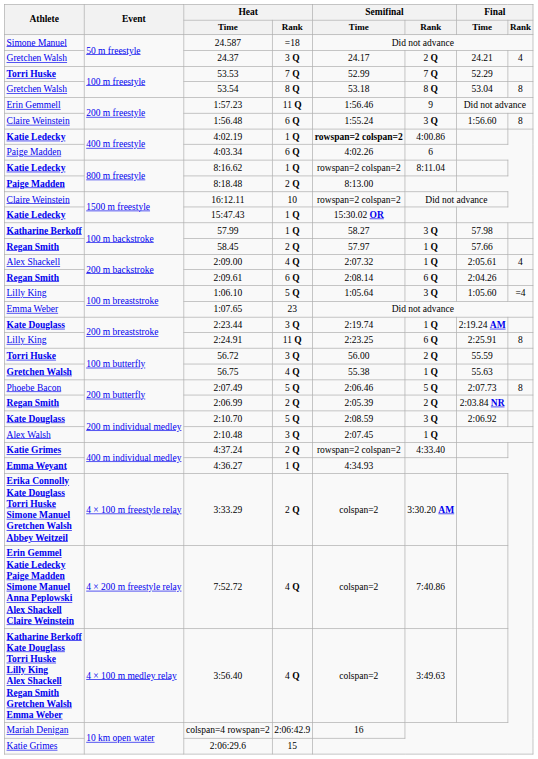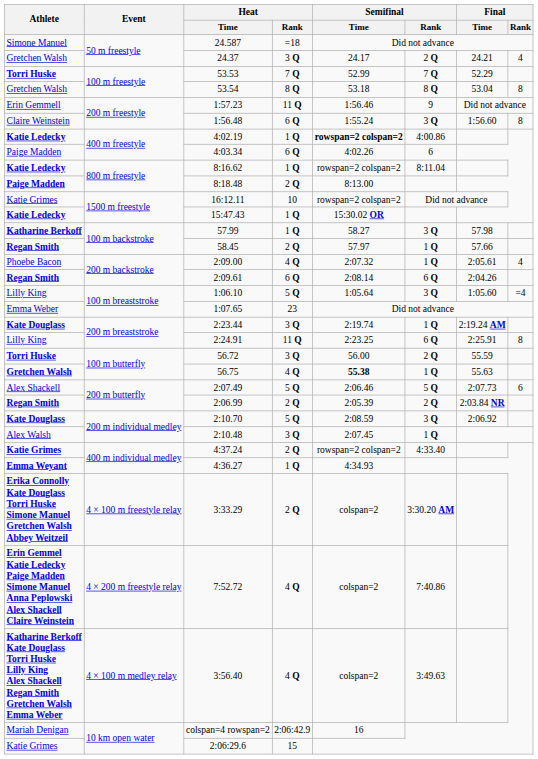(38, 199) Claire Weinstein -> (32, 199) Katie Grimes
(33, 262) Alex Shackell -> (34, 262) Phoebe Bacon
(359, 372) normal -> (359, 372) bold
(34, 388) Phoebe Bacon -> (33, 388) Alex Shackell
(520, 388) 8 -> (520, 388) 6
